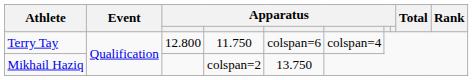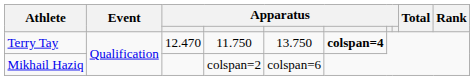(183, 43) 12.800 -> (183, 43) 12.470
(294, 43) colspan=6 -> (294, 43) 13.750
(354, 43) normal -> (355, 43) bold
(294, 64) 13.750 -> (294, 64) colspan=6
